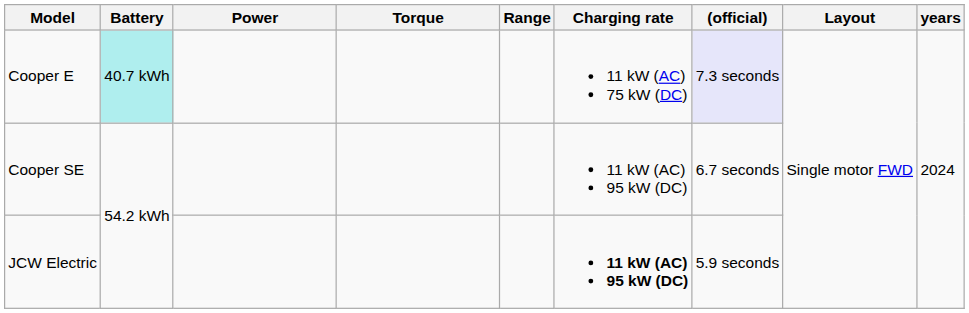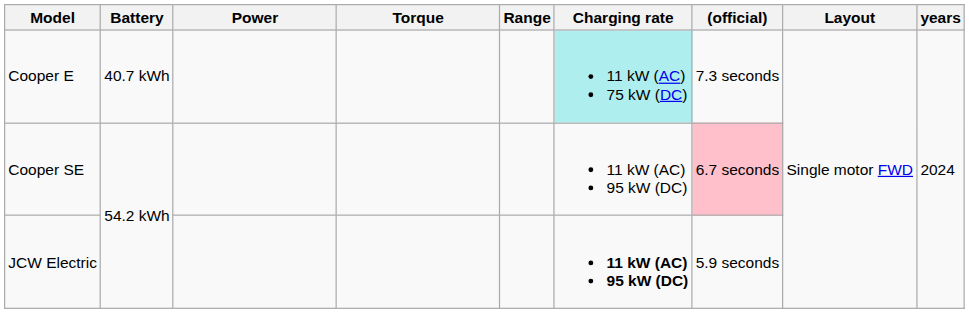(137, 76) paleturquoise background -> (137, 76) no background
(623, 85) no background -> (623, 85) paleturquoise background
(737, 76) lavender background -> (737, 76) no background
(737, 169) no background -> (737, 169) pink background
